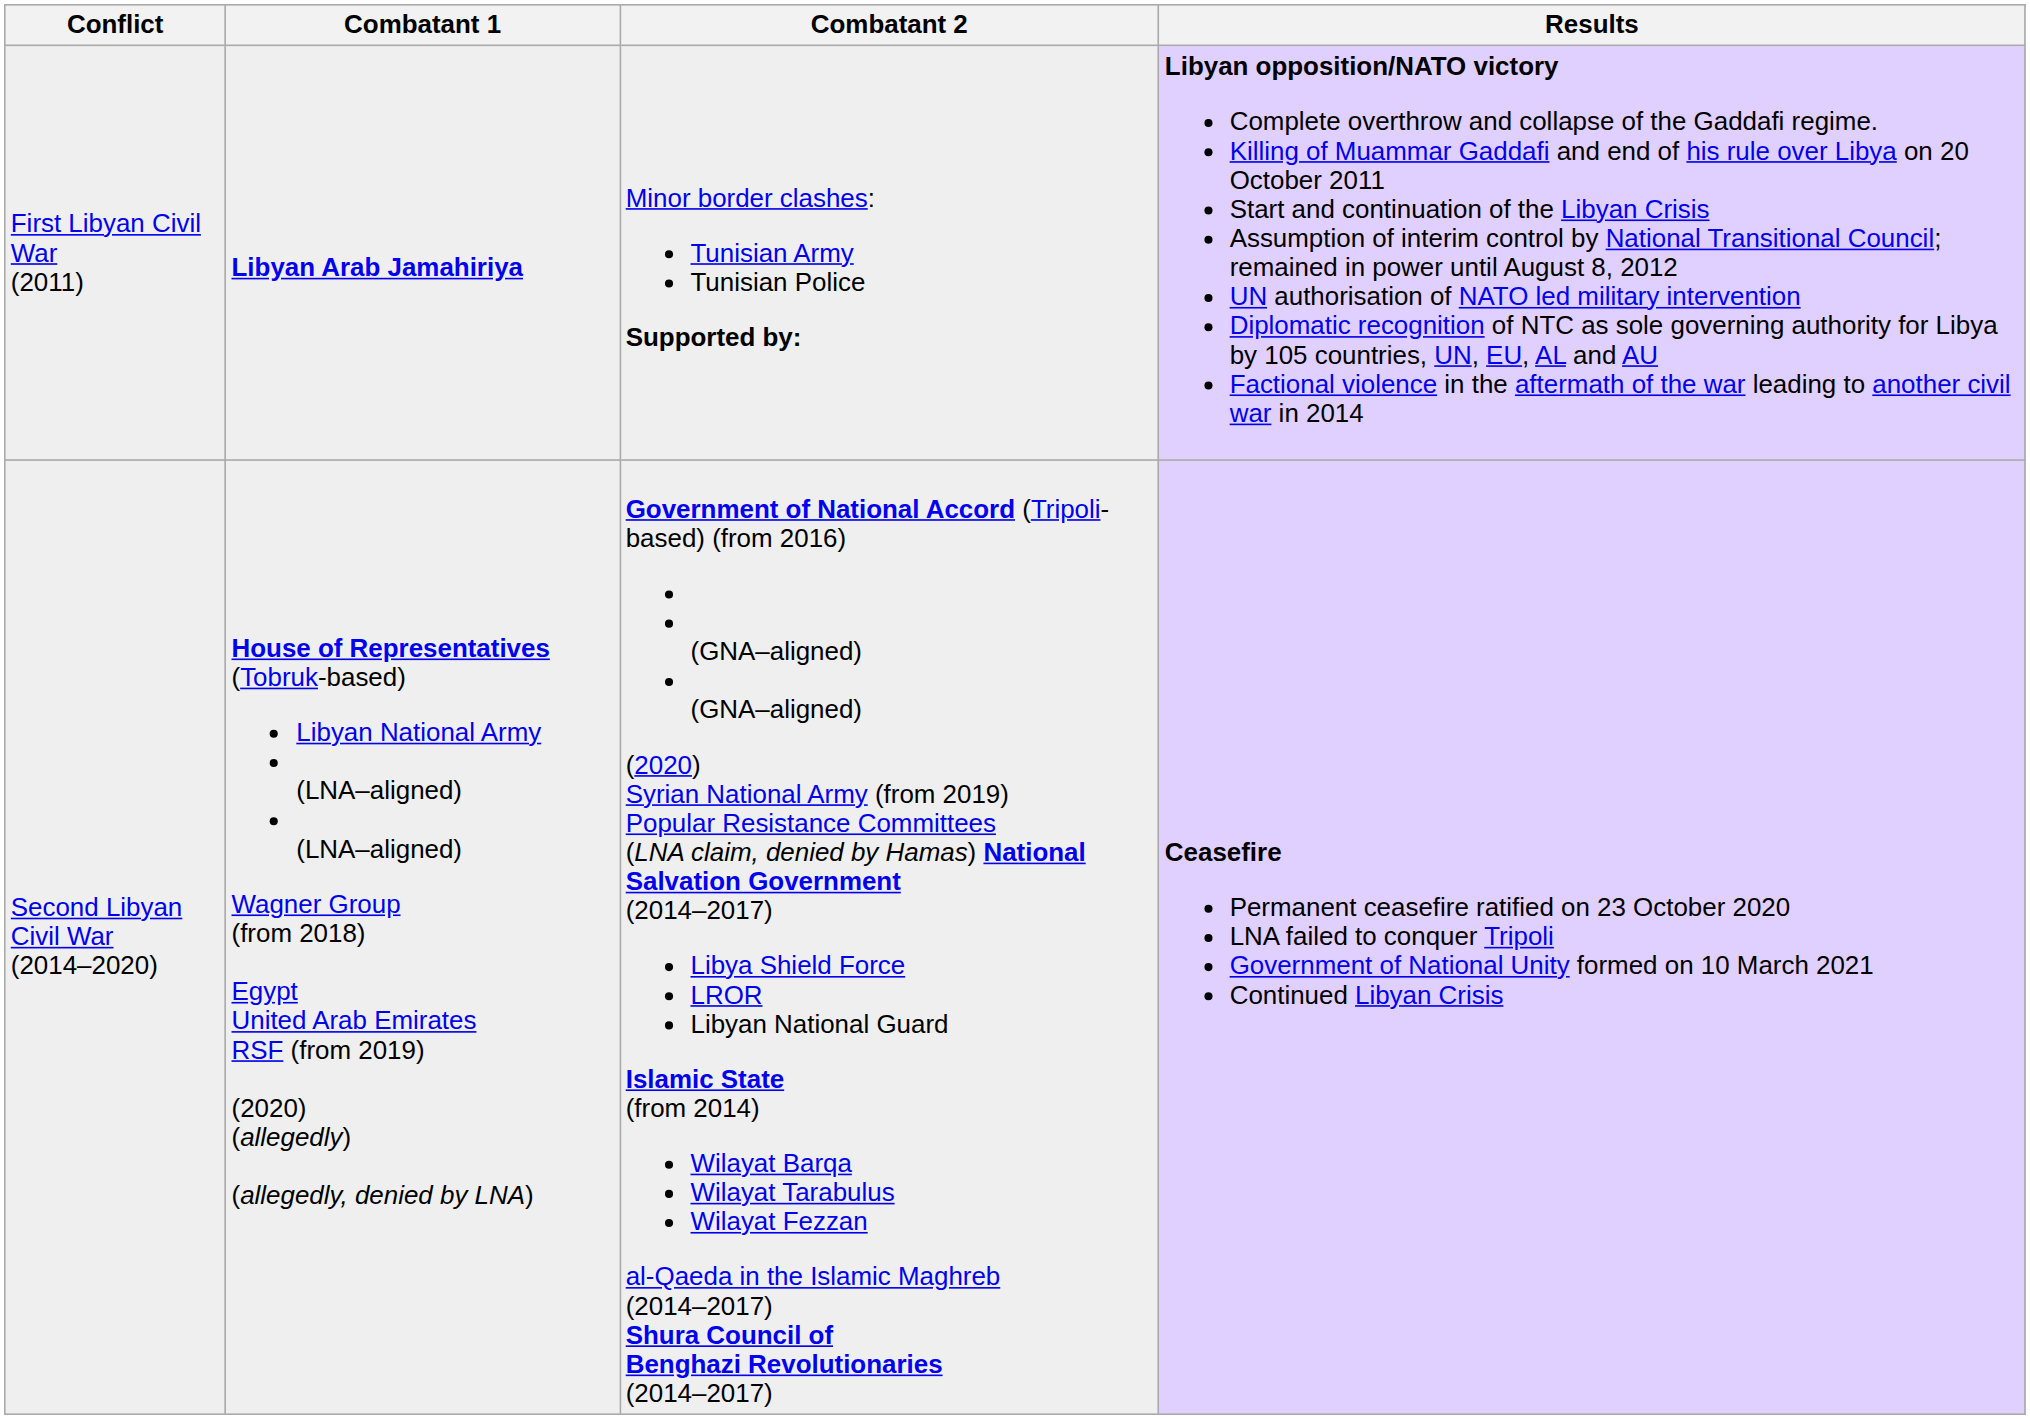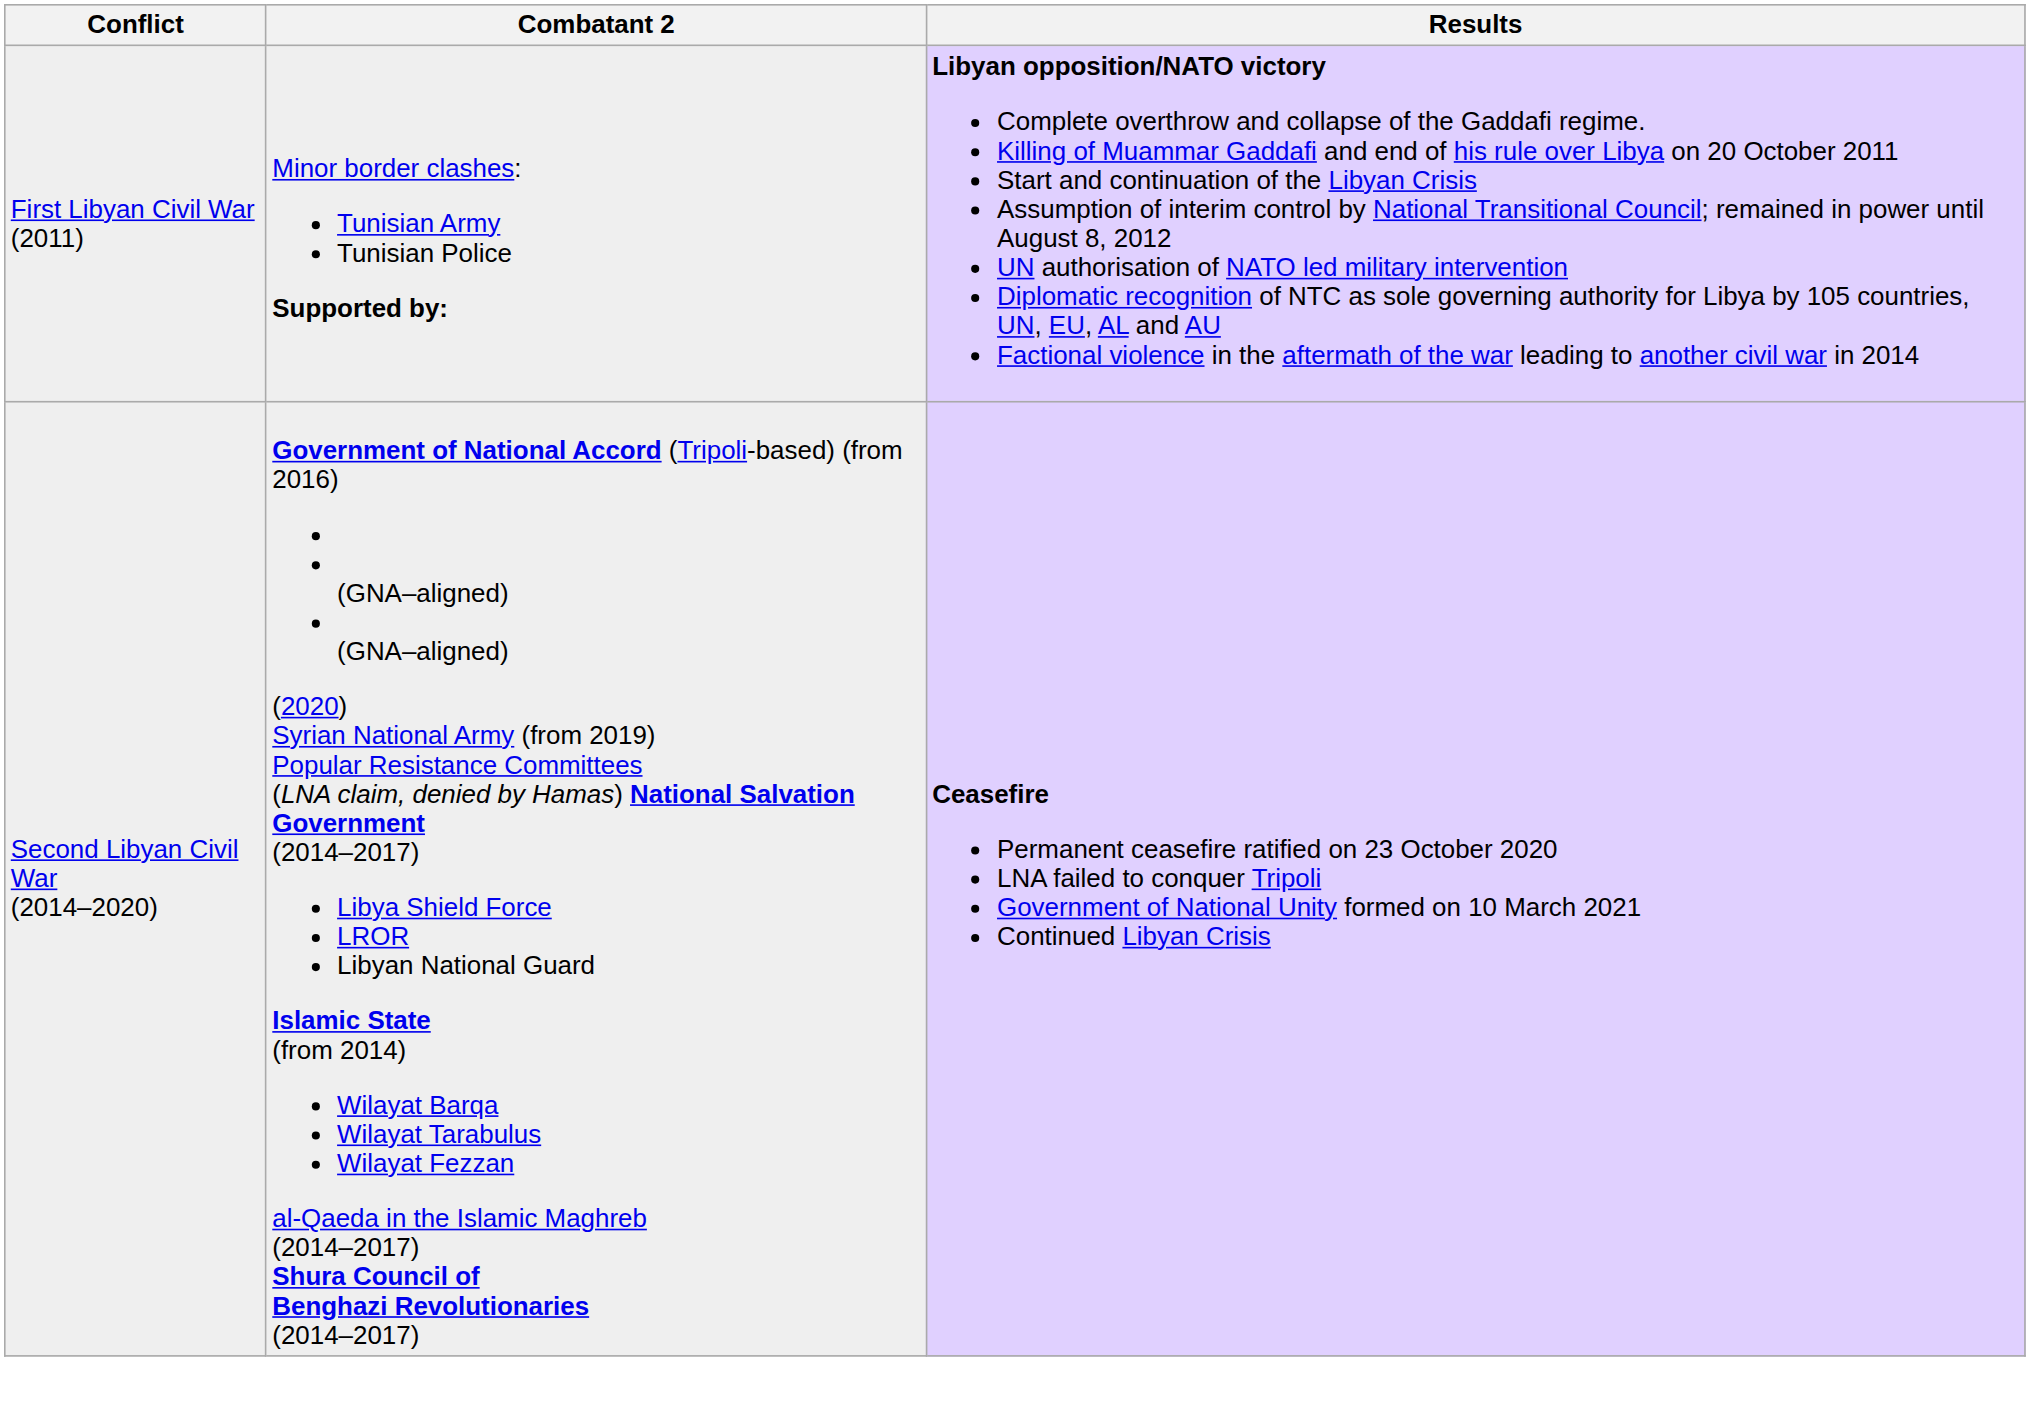- column: (423, 25)
